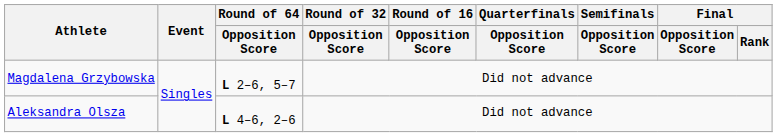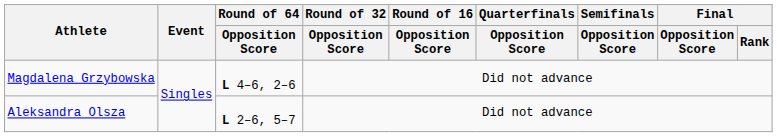(259, 85) L 2–6, 5–7 -> (259, 85) L 4–6, 2–6
(259, 121) L 4–6, 2–6 -> (259, 121) L 2–6, 5–7
